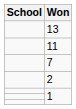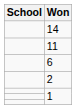(53, 29) 13 -> (53, 29) 14
(50, 63) 7 -> (50, 63) 6
